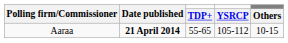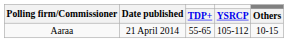(153, 30) bold -> (153, 30) normal
